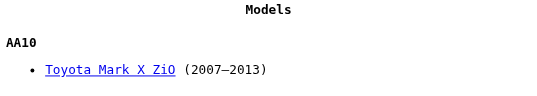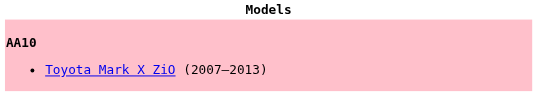(269, 56) no background -> (269, 56) pink background
